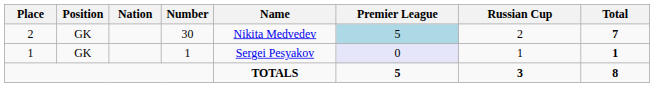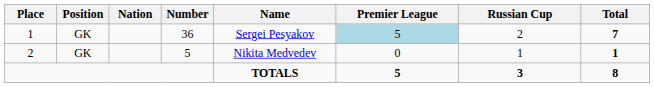(31, 34) 2 -> (31, 34) 1
(187, 34) 30 -> (187, 34) 36
(275, 34) Nikita Medvedev -> (275, 34) Sergei Pesyakov
(31, 53) 1 -> (31, 53) 2
(187, 53) 1 -> (187, 53) 5
(275, 53) Sergei Pesyakov -> (275, 53) Nikita Medvedev
(397, 53) lavender background -> (397, 53) no background
